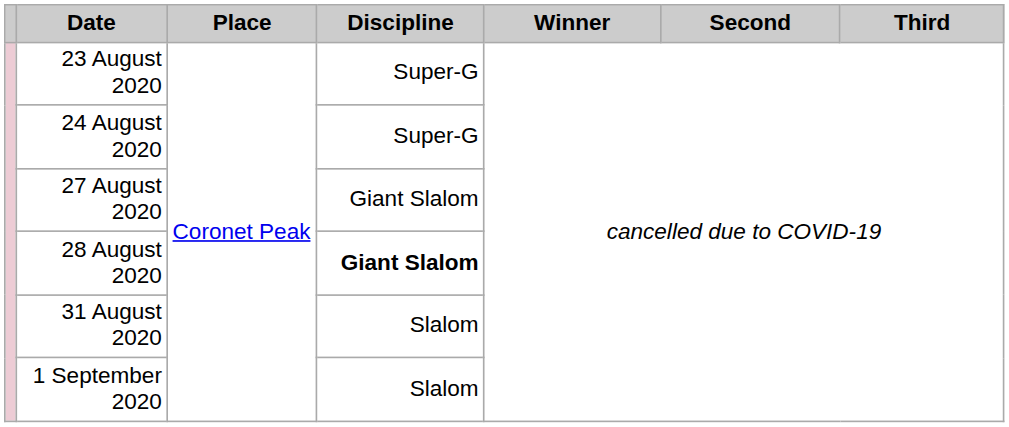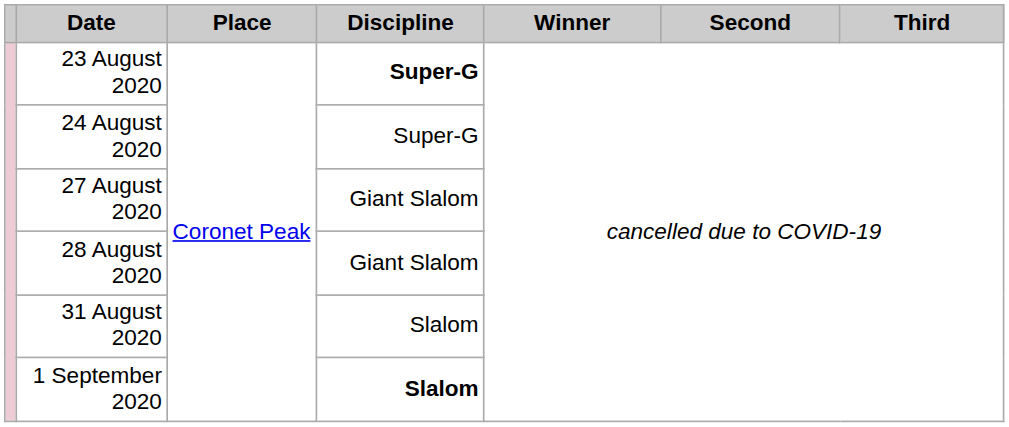(436, 72) normal -> (434, 72) bold
(410, 262) bold -> (414, 262) normal
(444, 388) normal -> (442, 388) bold
